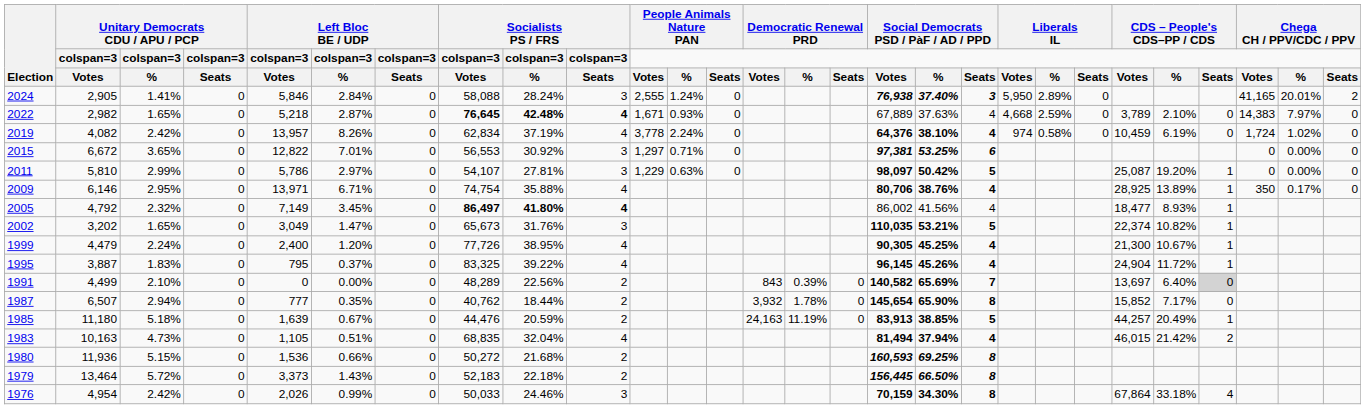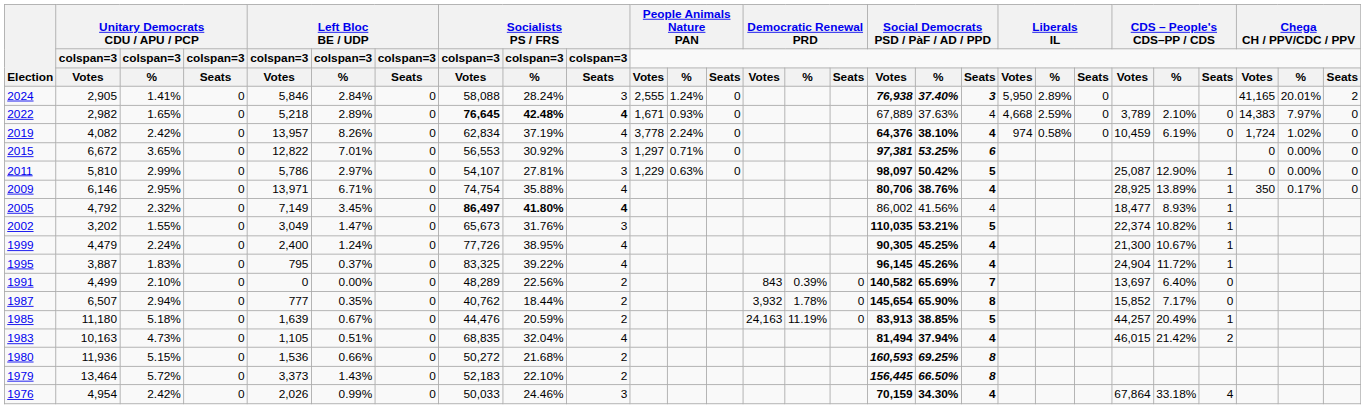(355, 114) 2.87% -> (355, 114) 2.89%
(1176, 170) 19.20% -> (1176, 170) 12.90%
(164, 226) 1.65% -> (164, 226) 1.55%
(355, 245) 1.20% -> (355, 245) 1.24%
(1230, 282) lightgrey background -> (1230, 282) no background
(543, 375) 22.18% -> (543, 375) 22.10%
(992, 394) 8 -> (992, 394) 4
